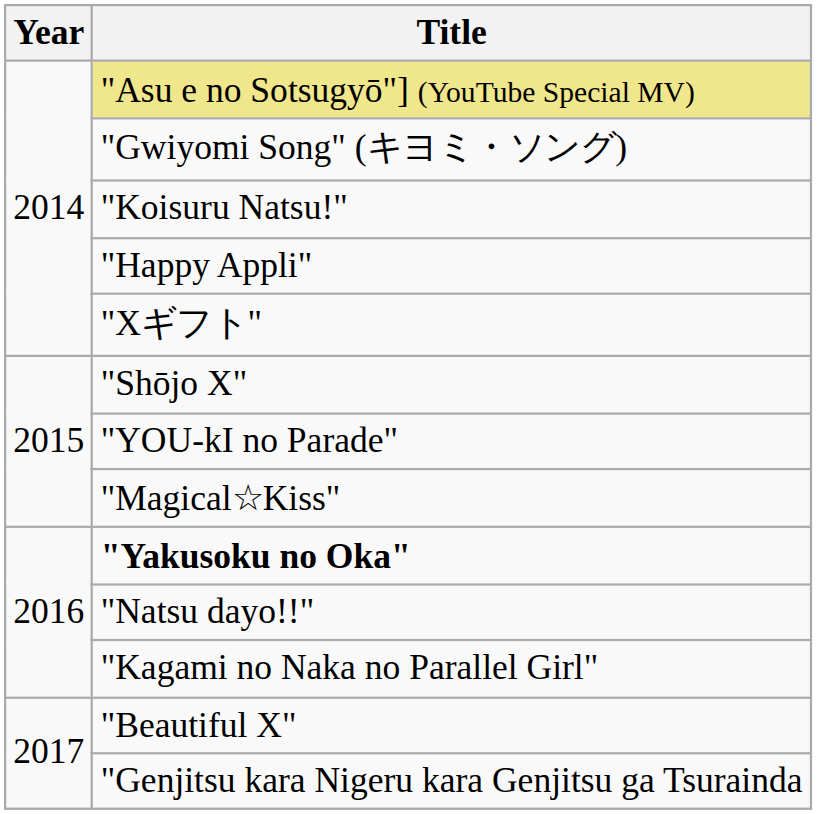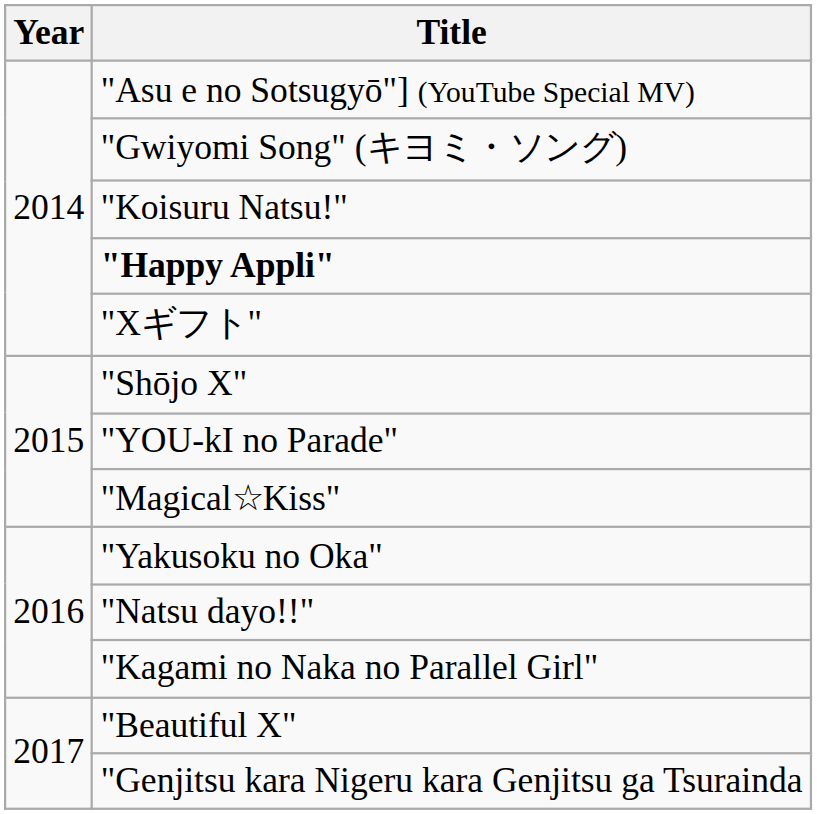(398, 88) khaki background -> (398, 88) no background
(206, 264) normal -> (218, 264) bold
(256, 555) bold -> (242, 555) normal
